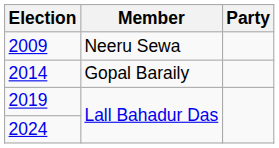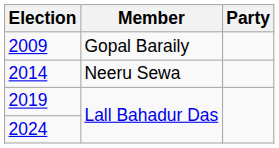(132, 45) Neeru Sewa -> (137, 45) Gopal Baraily
(137, 73) Gopal Baraily -> (132, 73) Neeru Sewa
